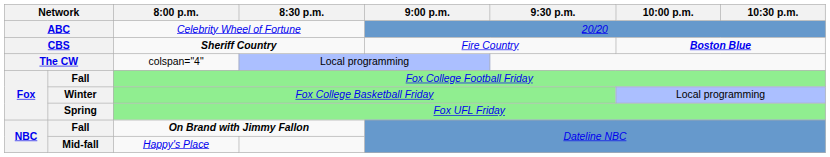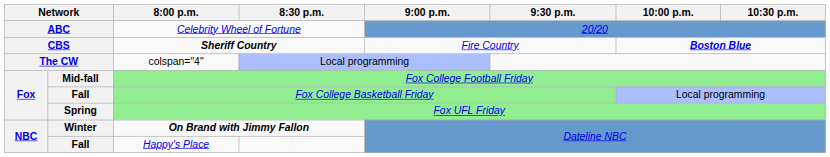(80, 78) Fall -> (80, 78) Mid-fall
(80, 95) Winter -> (80, 95) Fall
(80, 128) Fall -> (80, 128) Winter
(80, 144) Mid-fall -> (80, 144) Fall
